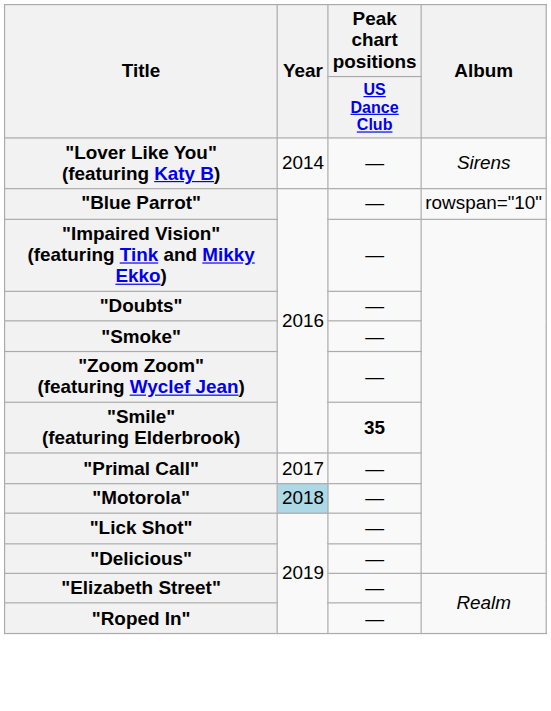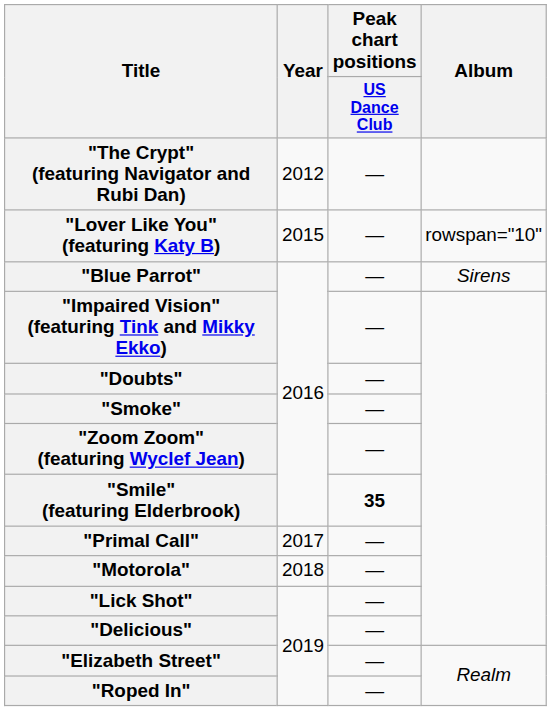+ row: (141, 173)
(303, 163) 2014 -> (303, 235) 2015
(484, 163) Sirens -> (484, 235) rowspan="10"
(484, 203) rowspan="10" -> (484, 276) Sirens
(303, 498) lightblue background -> (303, 570) no background
